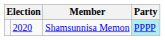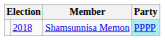(22, 27) 2020 -> (22, 27) 2018
